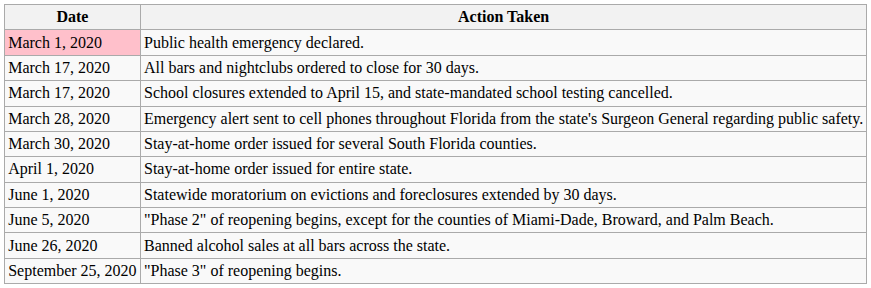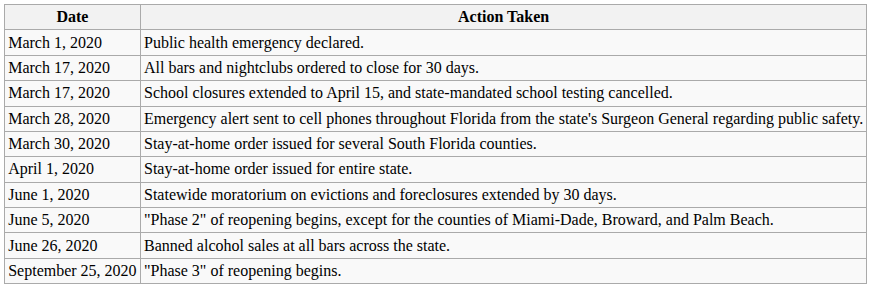(55, 42) pink background -> (55, 42) no background
